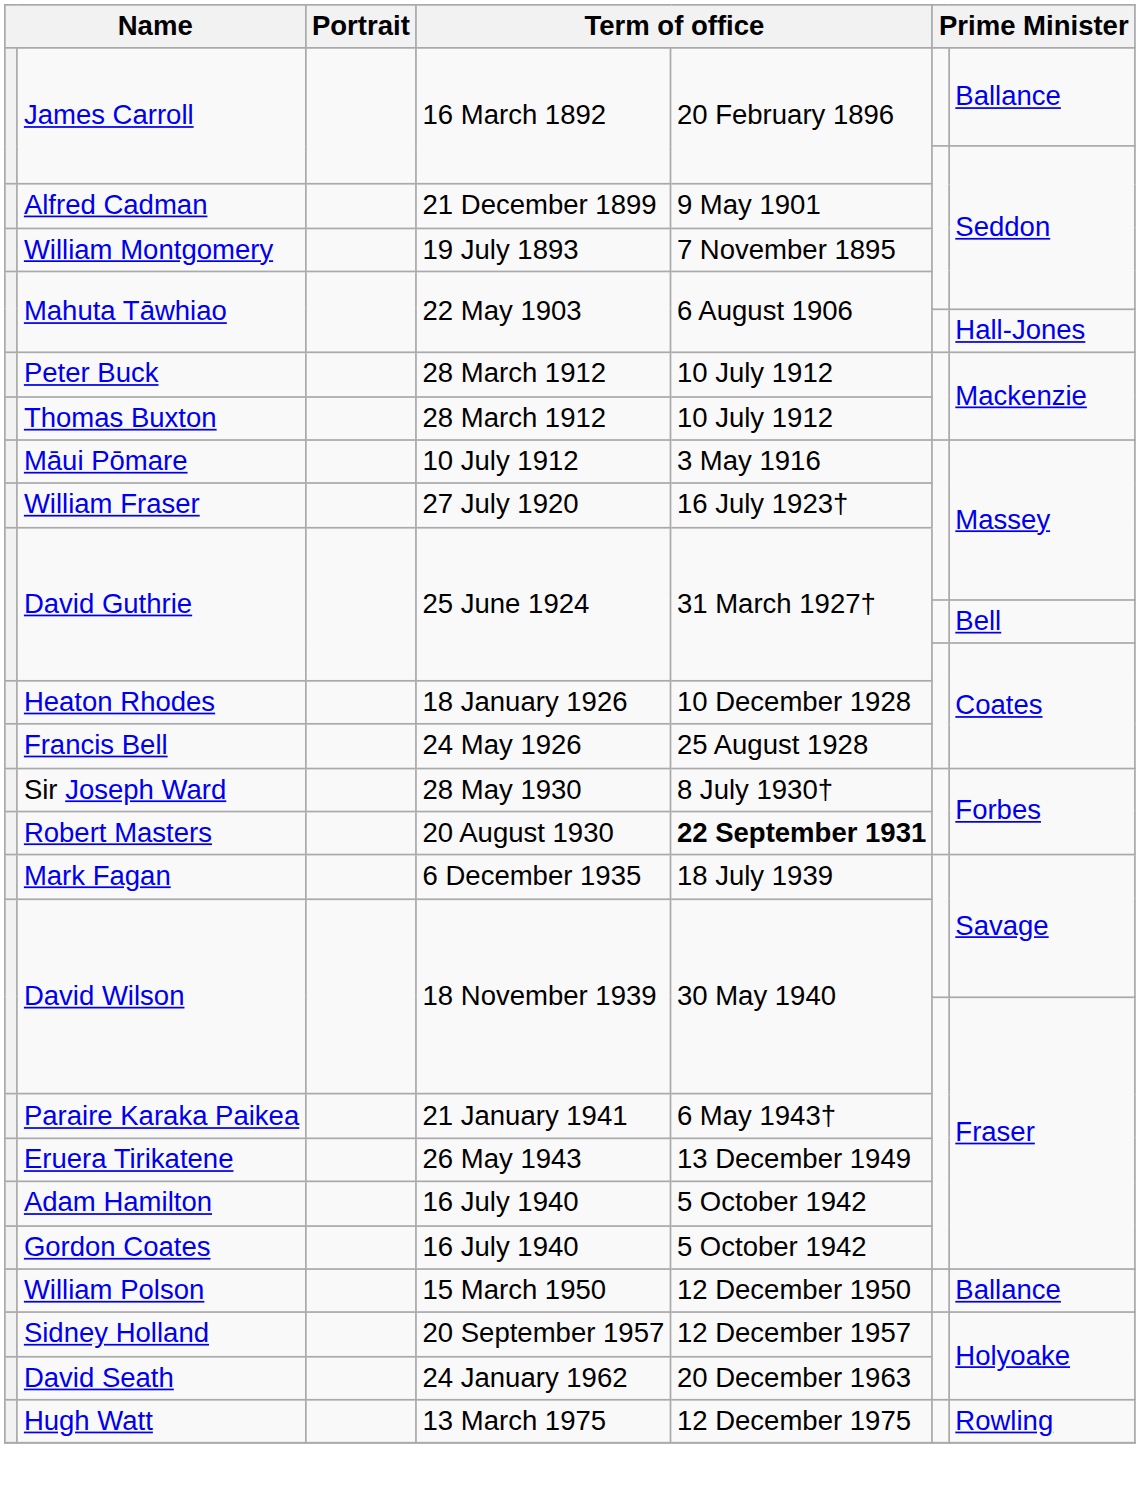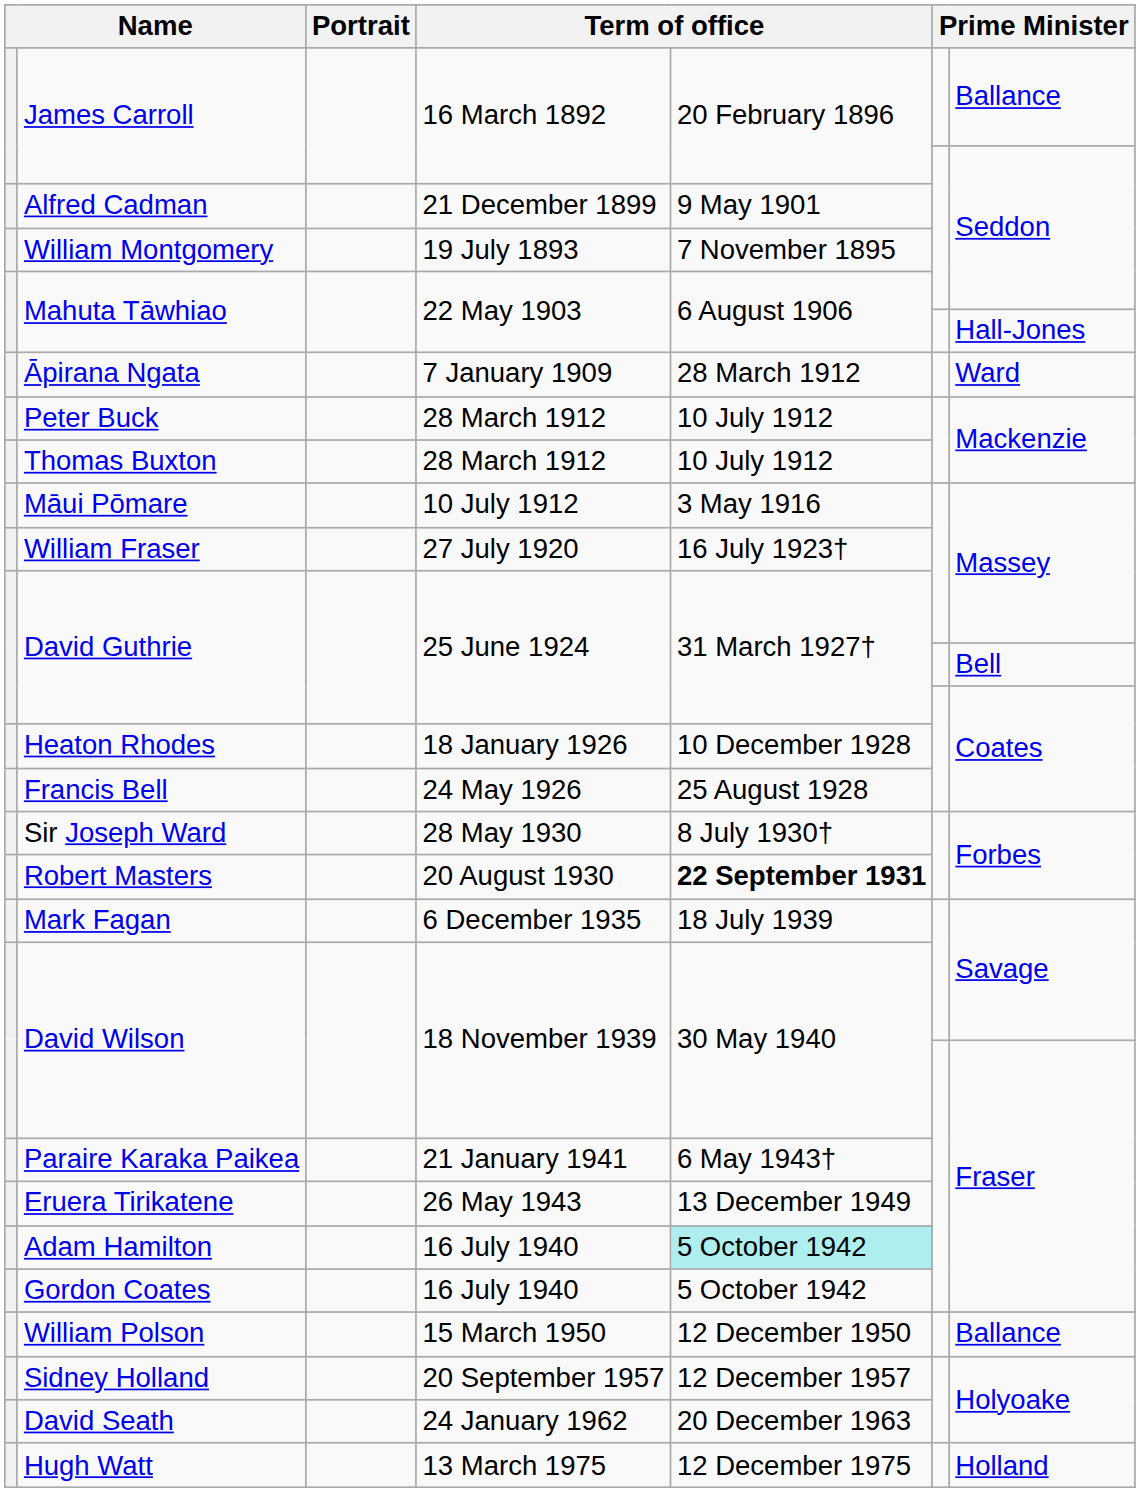+ row: (112, 373)
(772, 1203) no background -> (772, 1246) paleturquoise background
(1004, 1421) Rowling -> (1002, 1464) Holland
